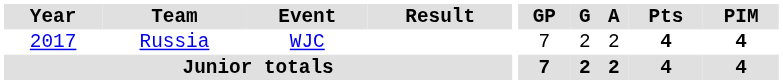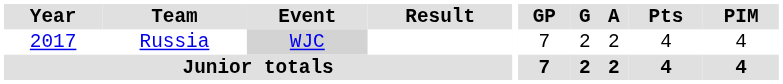(307, 42) no background -> (307, 42) lightgrey background
(666, 42) bold -> (666, 42) normal
(741, 42) bold -> (741, 42) normal
